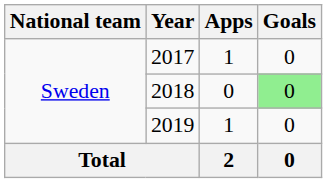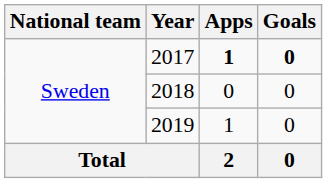(229, 56) normal -> (229, 56) bold
(289, 56) normal -> (289, 56) bold
(289, 90) lightgreen background -> (289, 90) no background
